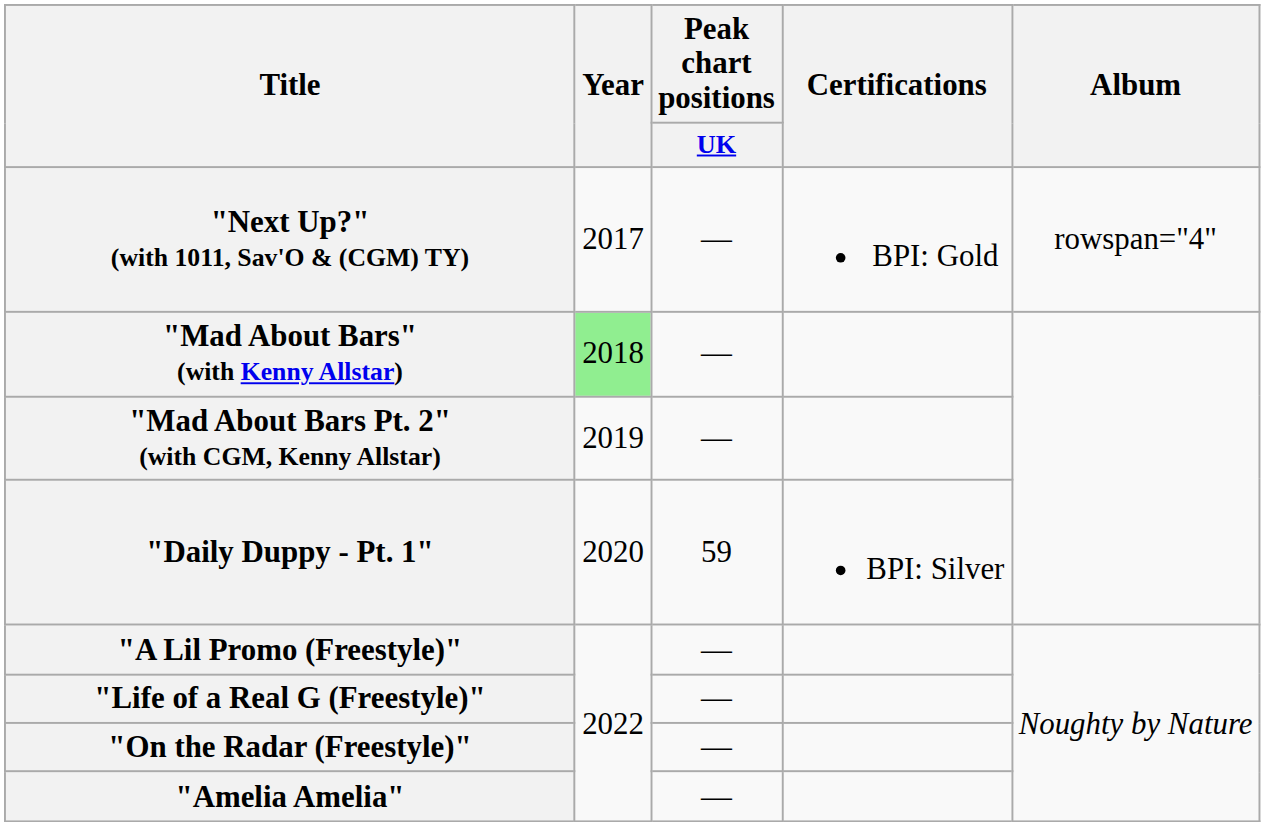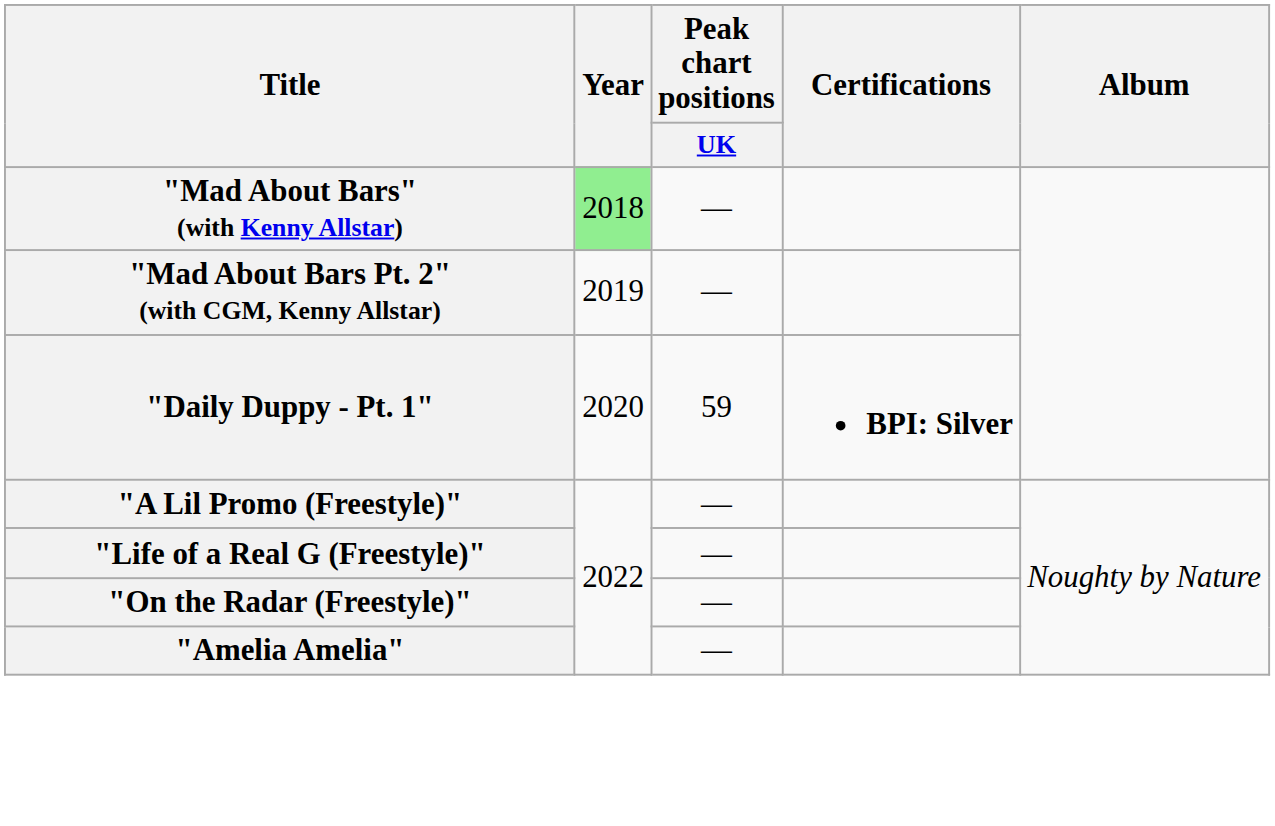- row: (290, 238)
(897, 570) normal -> (901, 424) bold
